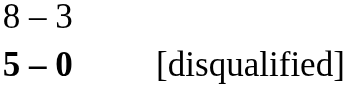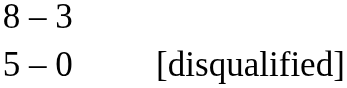(38, 64) bold -> (38, 64) normal
